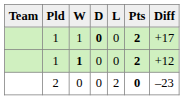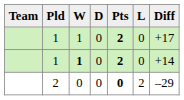columns swapped: (116, 15) <-> (137, 15)
(99, 38) bold -> (99, 38) normal
(164, 61) +12 -> (164, 61) +14
(164, 83) –23 -> (164, 83) –29
